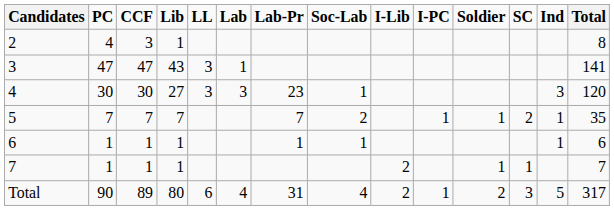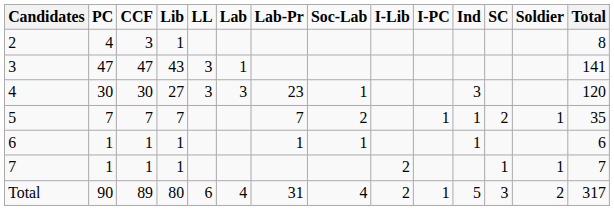columns swapped: (552, 17) <-> (481, 17)
